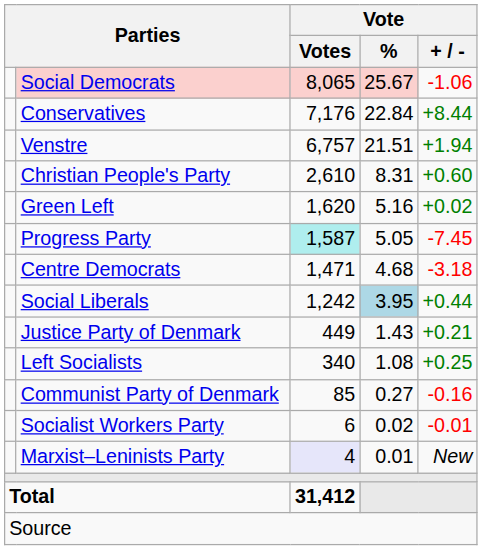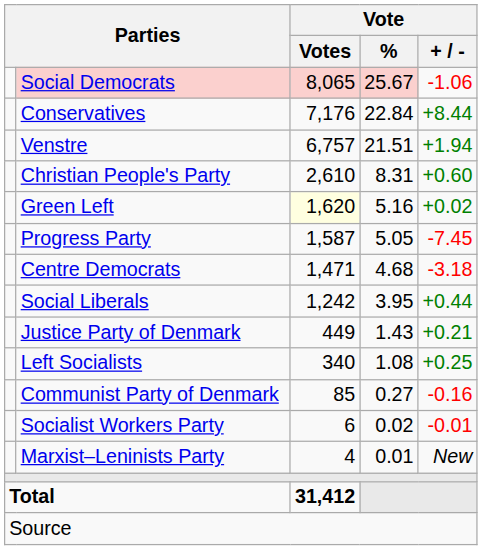(331, 207) no background -> (331, 207) lightyellow background
(331, 238) paleturquoise background -> (331, 238) no background
(394, 301) lightblue background -> (394, 301) no background
(350, 457) lavender background -> (350, 457) no background
